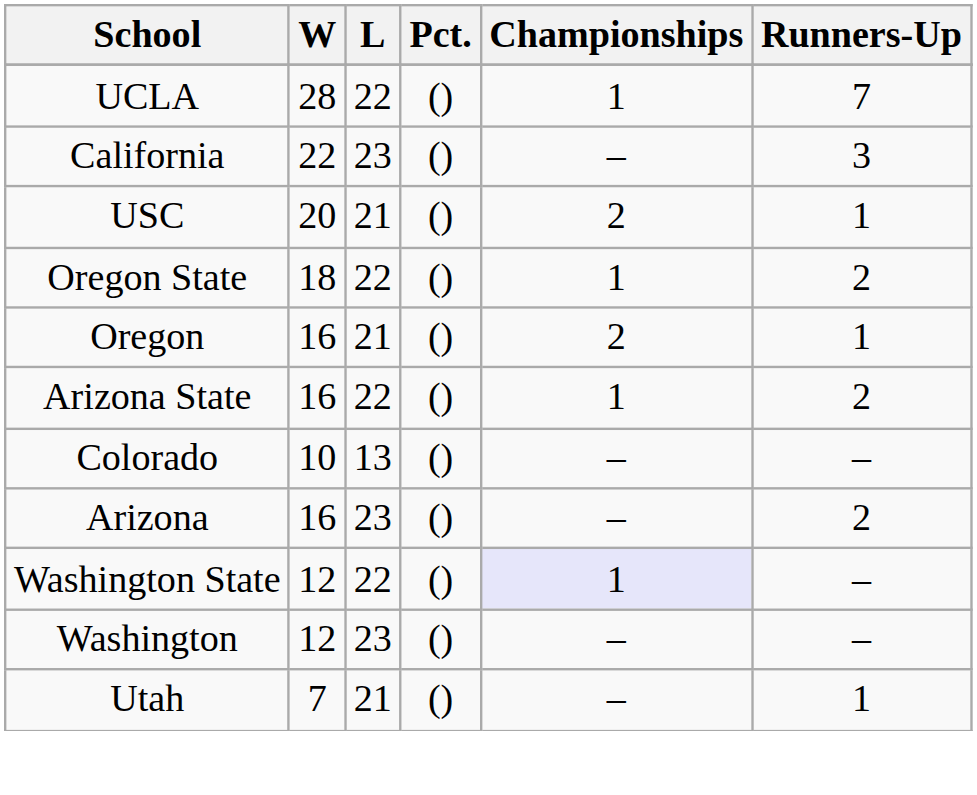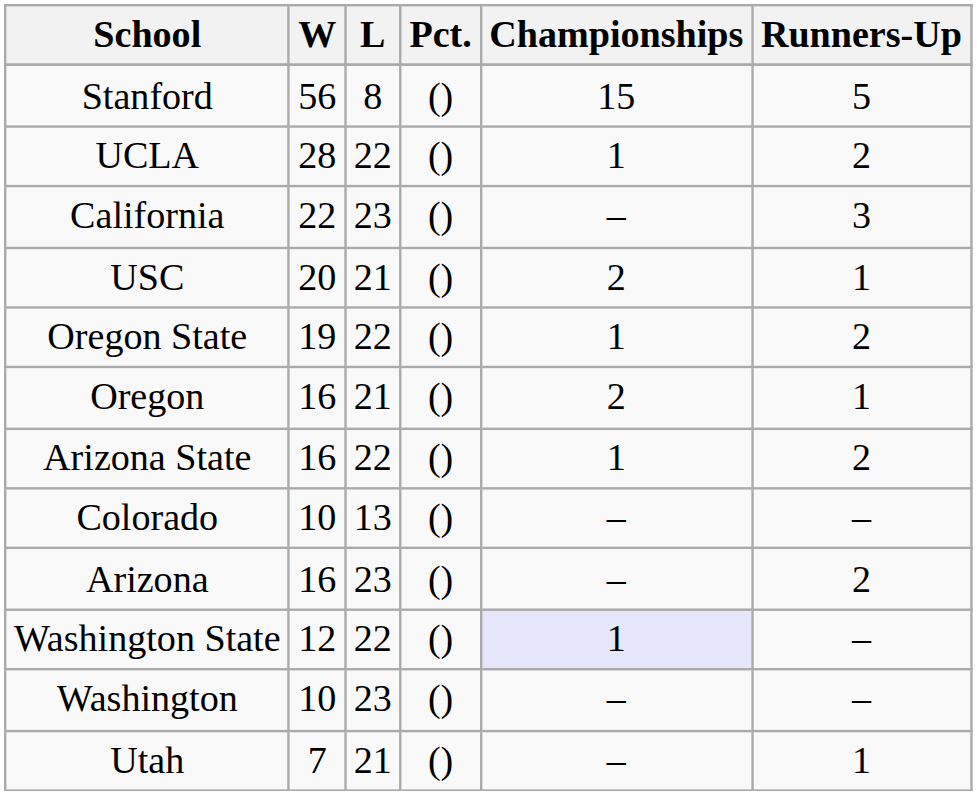+ row: (147, 95)
(861, 95) 7 -> (861, 155) 2
(317, 276) 18 -> (317, 336) 19
(317, 638) 12 -> (317, 699) 10
